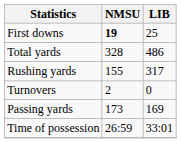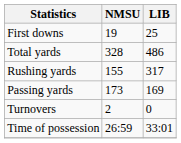(111, 33) bold -> (111, 33) normal
rows swapped: (40, 109) <-> (32, 90)
